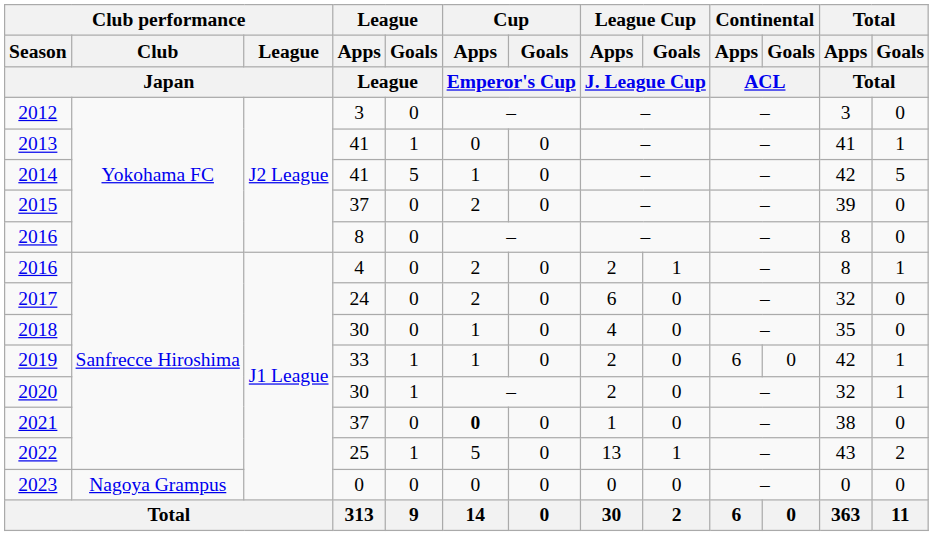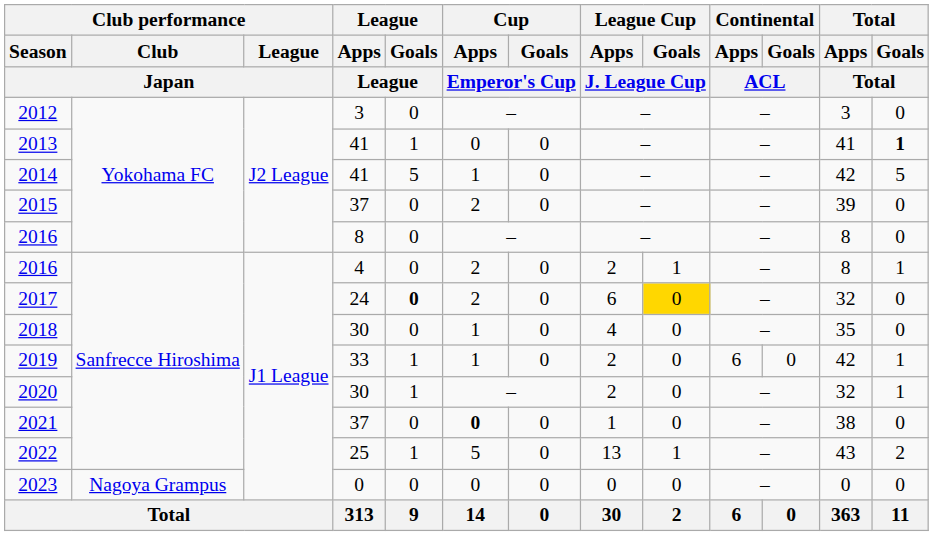(900, 143) normal -> (900, 143) bold
(414, 298) normal -> (414, 298) bold
(677, 298) no background -> (677, 298) gold background
